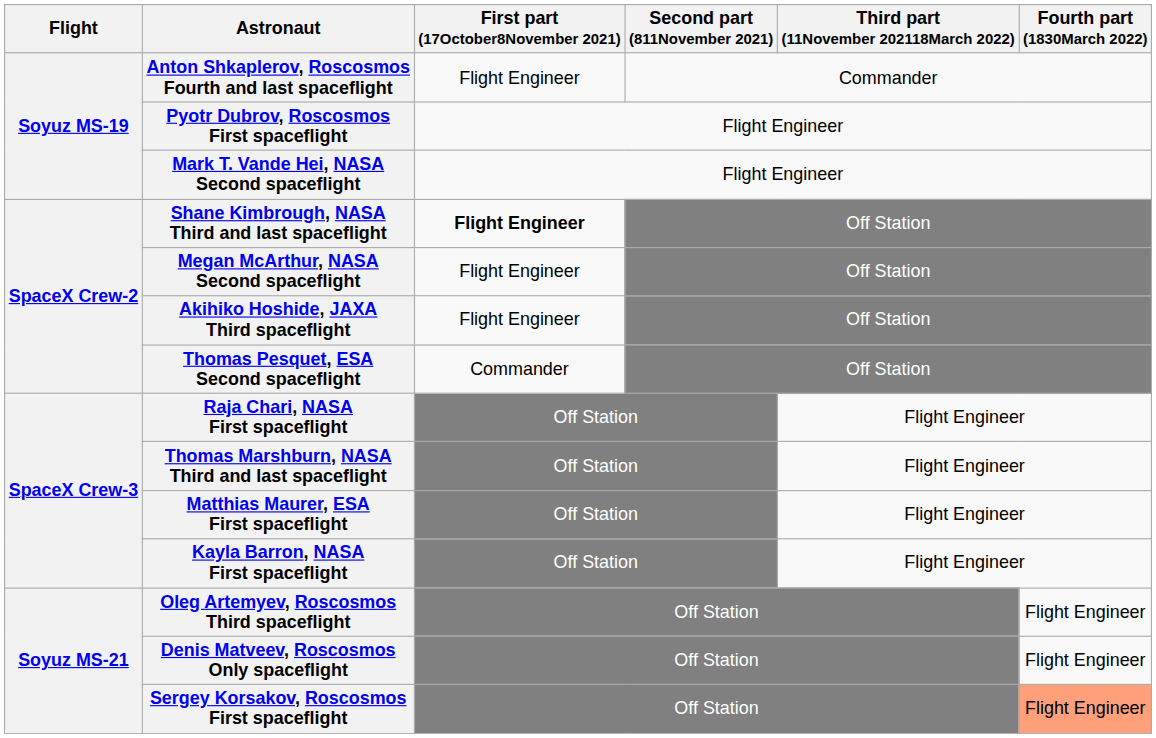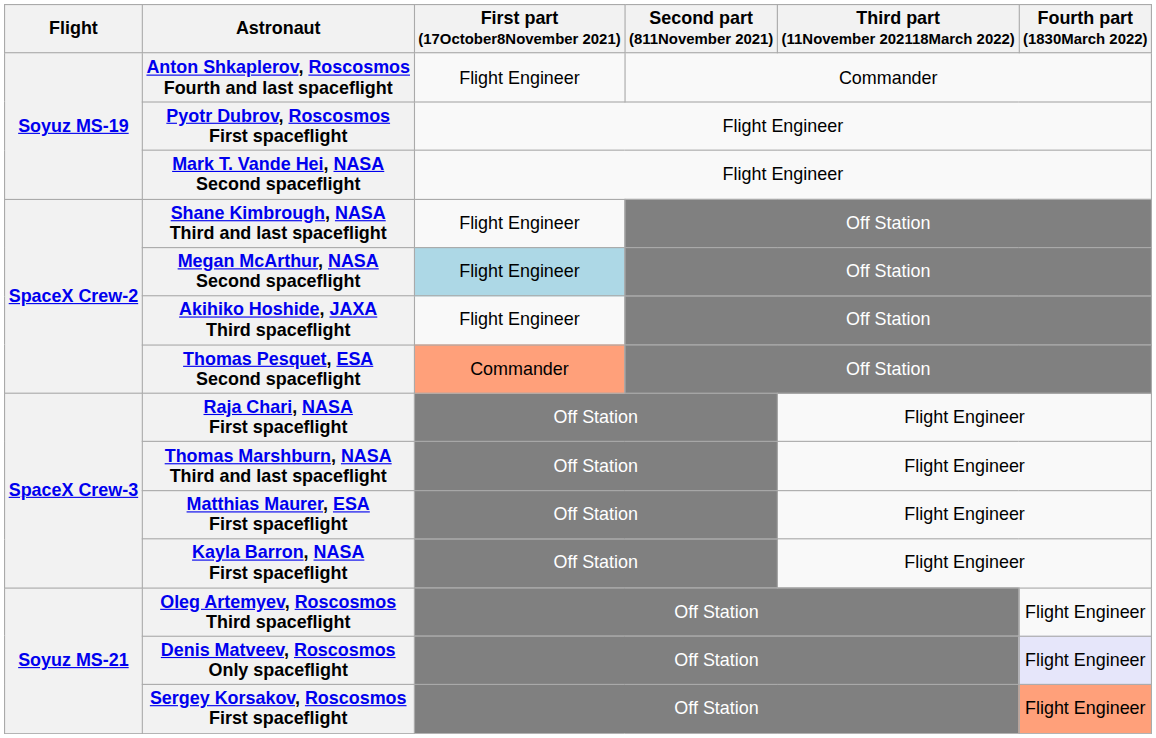(519, 223) bold -> (519, 223) normal
(519, 271) no background -> (519, 271) lightblue background
(519, 368) no background -> (519, 368) lightsalmon background
(1085, 660) no background -> (1085, 660) lavender background
